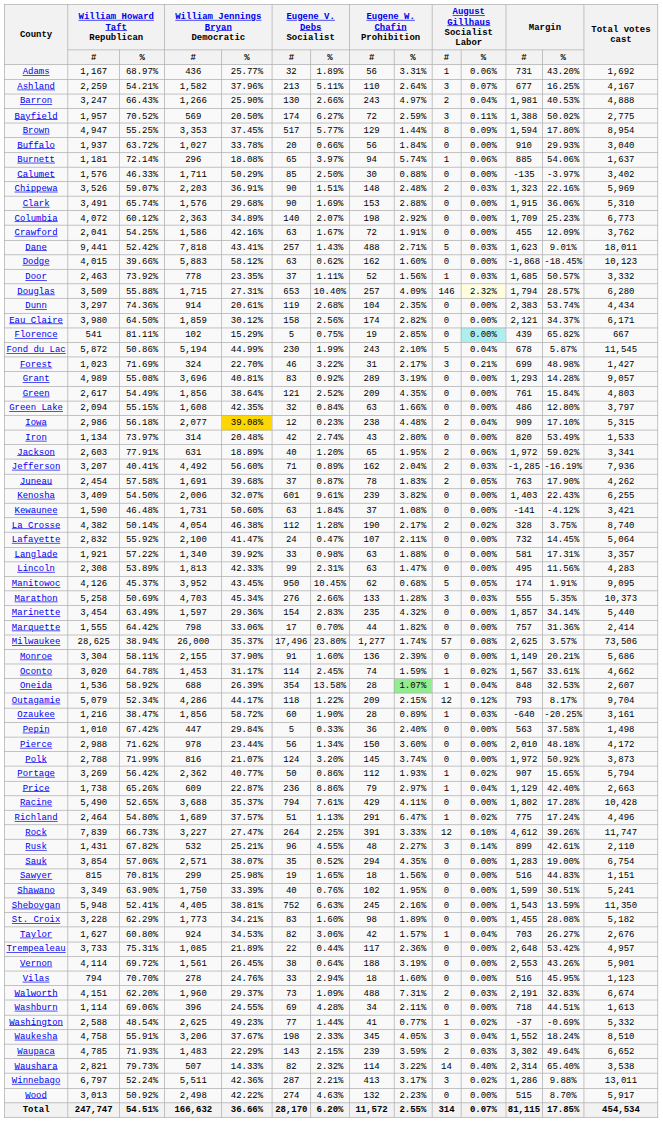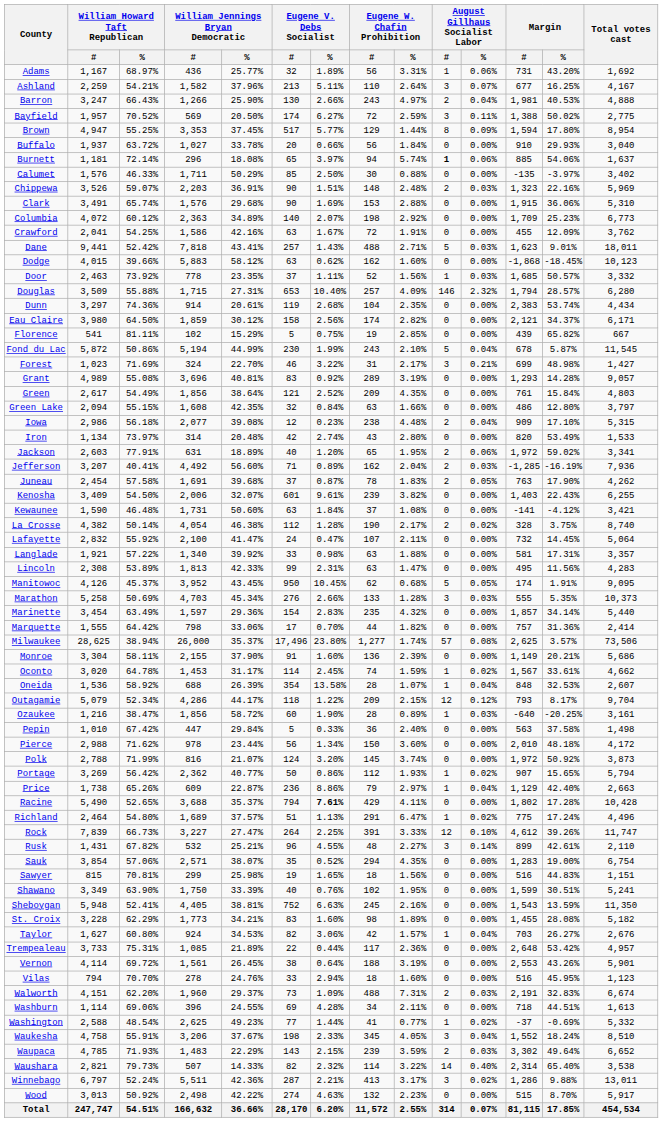(446, 160) normal -> (446, 160) bold
(483, 291) lightyellow background -> (483, 291) no background
(483, 335) paleturquoise background -> (483, 335) no background
(247, 423) gold background -> (247, 423) no background
(413, 686) lightgreen background -> (413, 686) no background
(330, 803) normal -> (330, 803) bold
